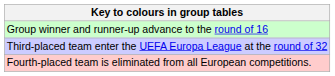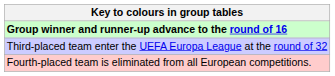(137, 29) normal -> (147, 29) bold
